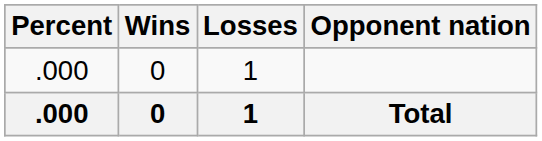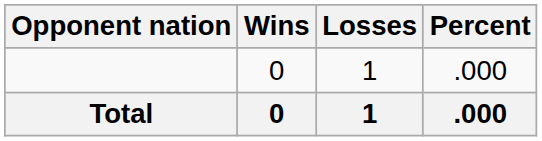columns swapped: (421, 26) <-> (62, 26)
